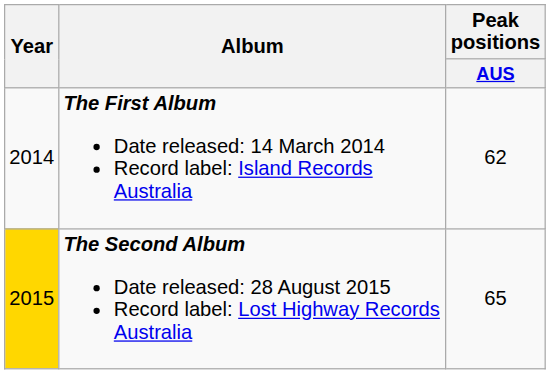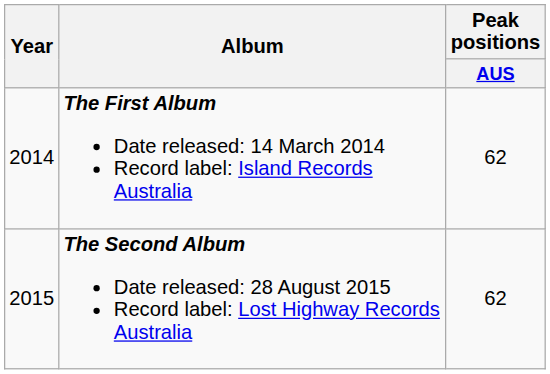(32, 298) gold background -> (32, 298) no background
(496, 298) 65 -> (496, 298) 62
